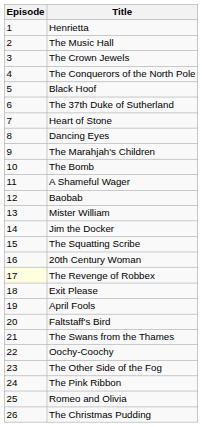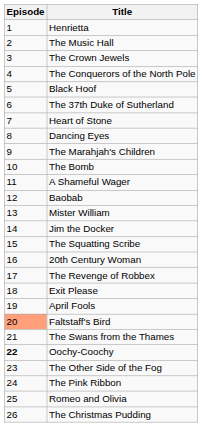(12, 275) lightyellow background -> (12, 275) no background
(12, 321) no background -> (12, 321) lightsalmon background
(12, 352) normal -> (12, 352) bold
